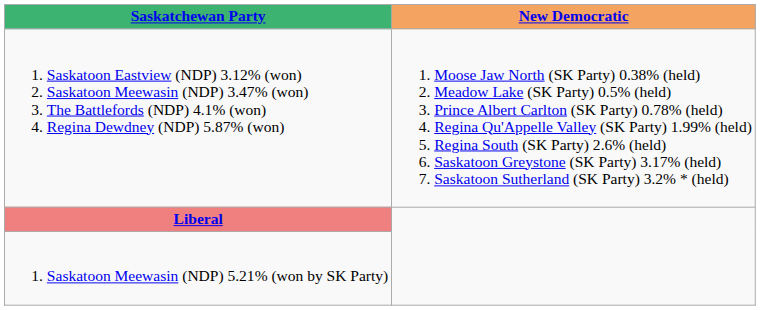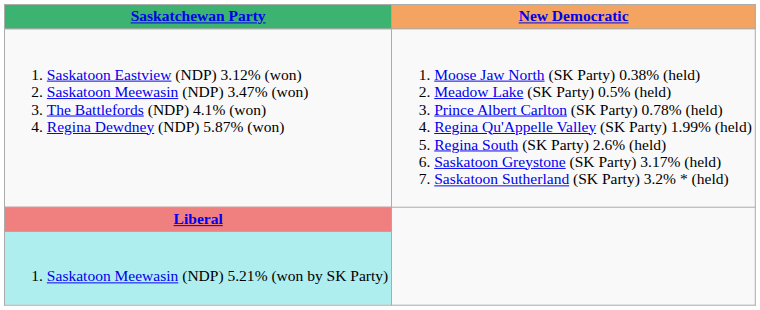(198, 277) no background -> (198, 277) paleturquoise background
